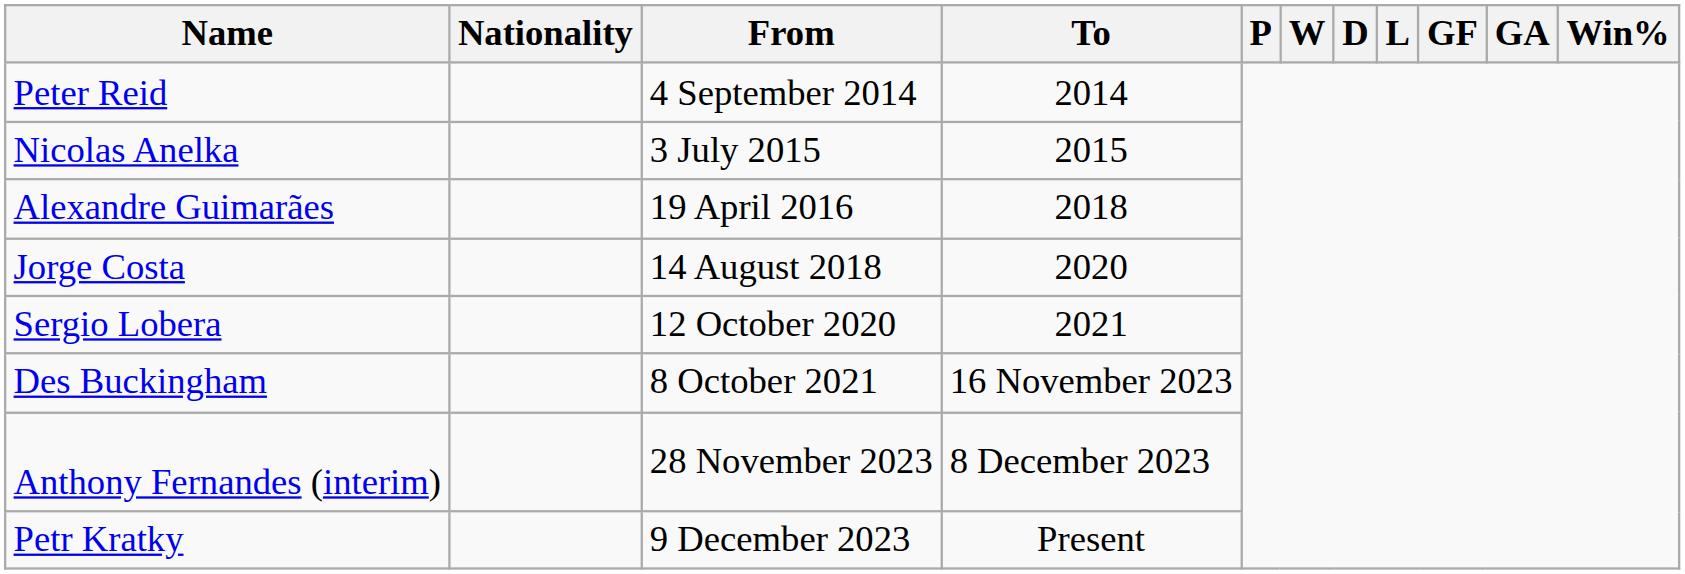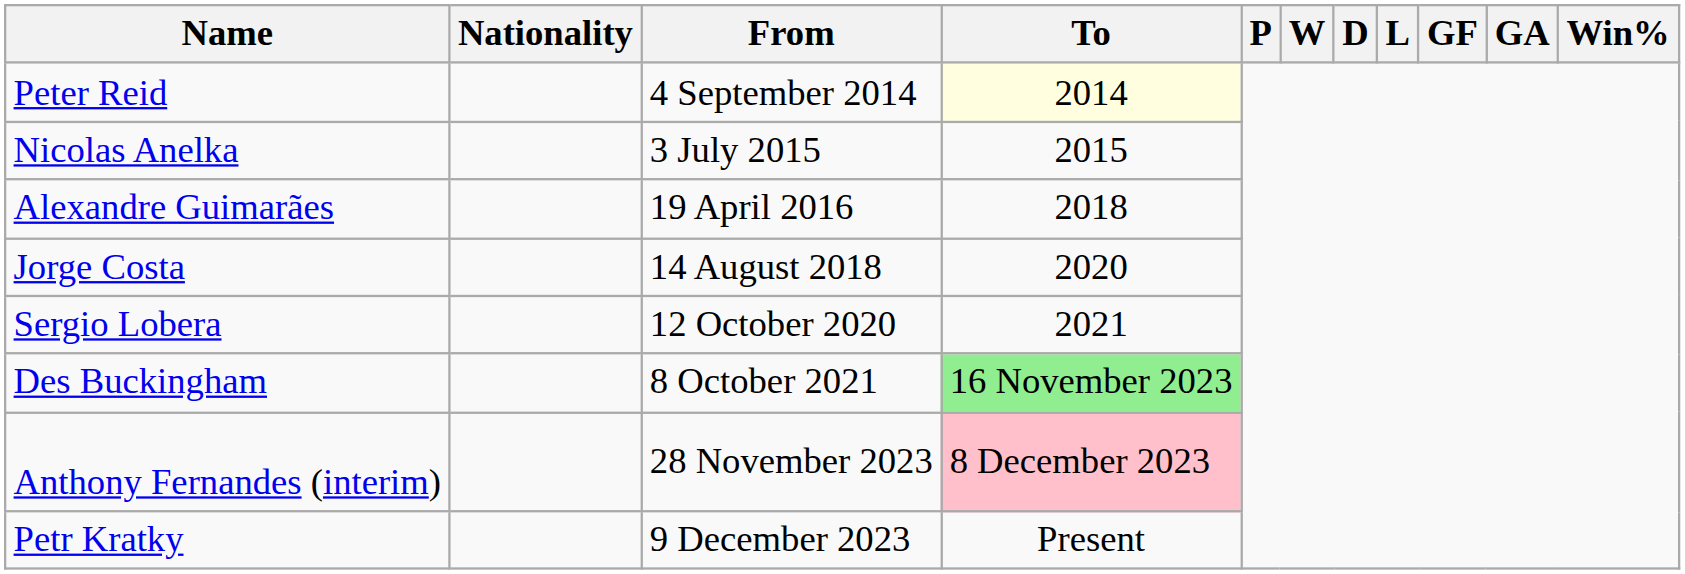(1091, 91) no background -> (1091, 91) lightyellow background
(1091, 382) no background -> (1091, 382) lightgreen background
(1080, 460) no background -> (1080, 460) pink background
